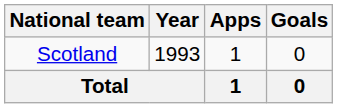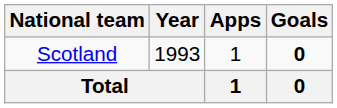(299, 53) normal -> (299, 53) bold
